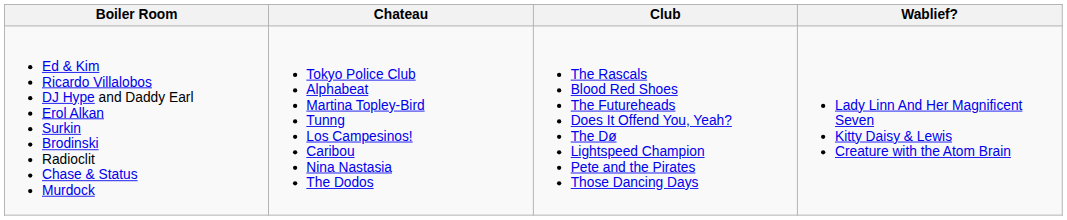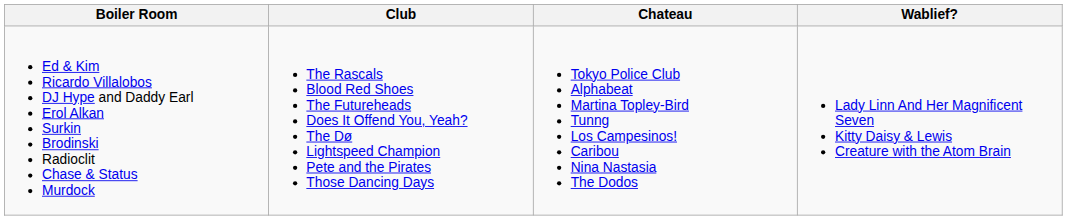columns swapped: (665, 15) <-> (401, 15)
